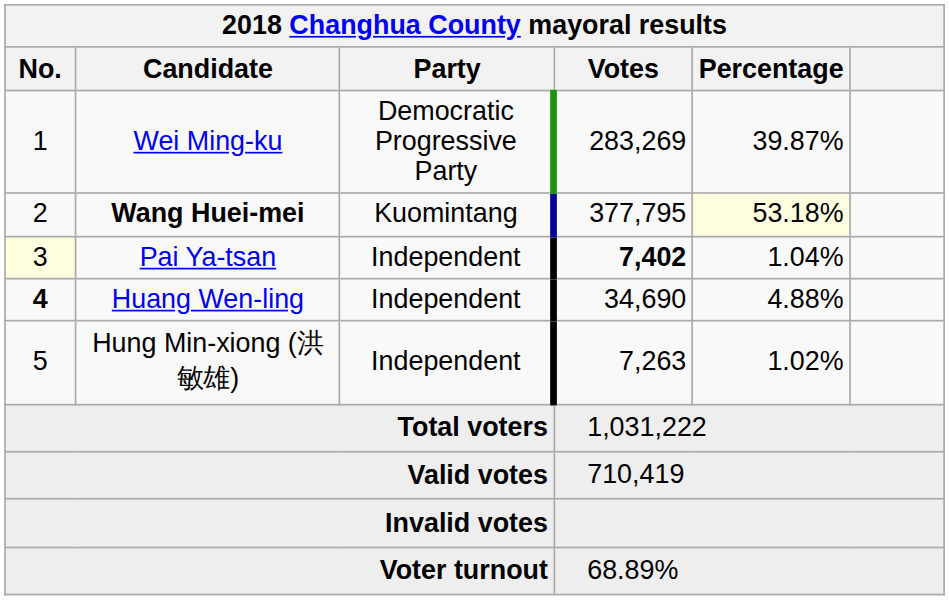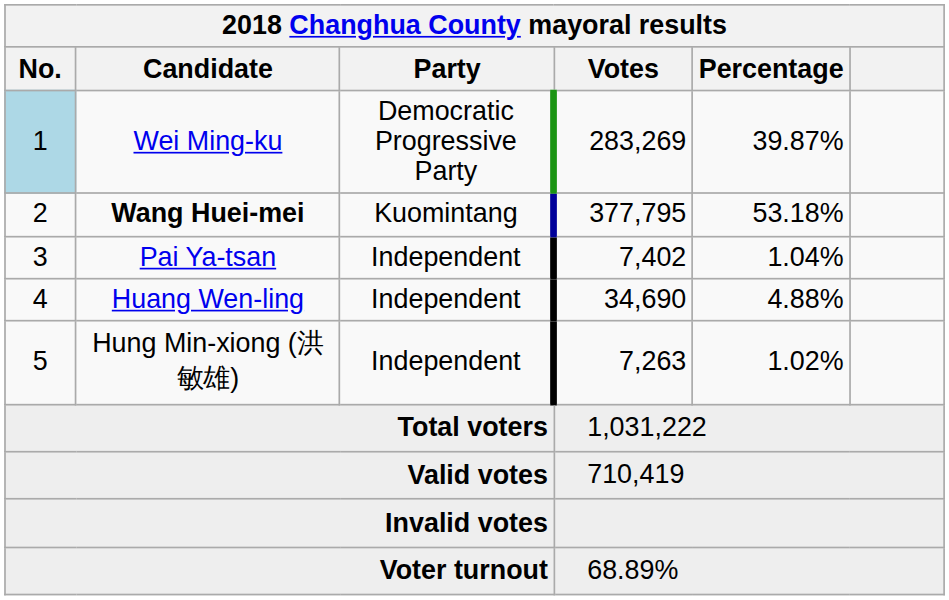(40, 141) no background -> (40, 141) lightblue background
(798, 214) lightyellow background -> (798, 214) no background
(40, 256) lightyellow background -> (40, 256) no background
(653, 256) bold -> (653, 256) normal
(40, 299) bold -> (40, 299) normal
